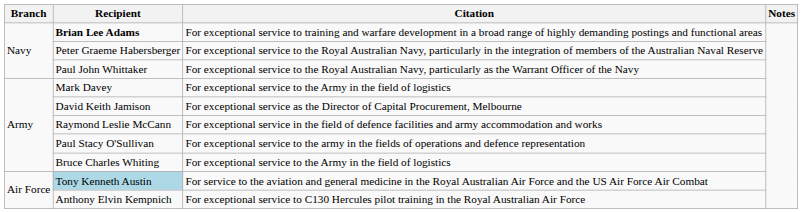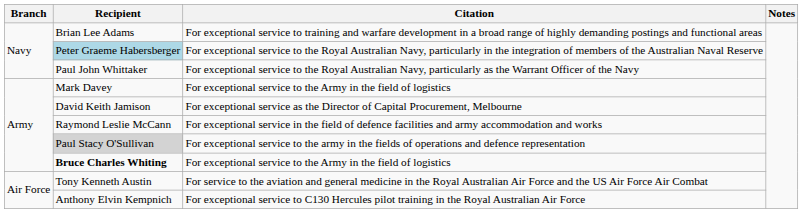(97, 32) bold -> (95, 32) normal
(118, 51) no background -> (118, 51) lightblue background
(105, 143) no background -> (105, 143) lightgrey background
(107, 162) normal -> (111, 162) bold
(104, 180) lightblue background -> (104, 180) no background
